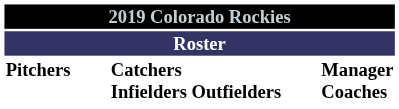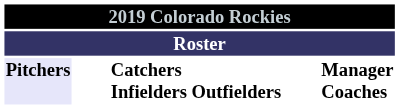(38, 70) no background -> (38, 70) lavender background
